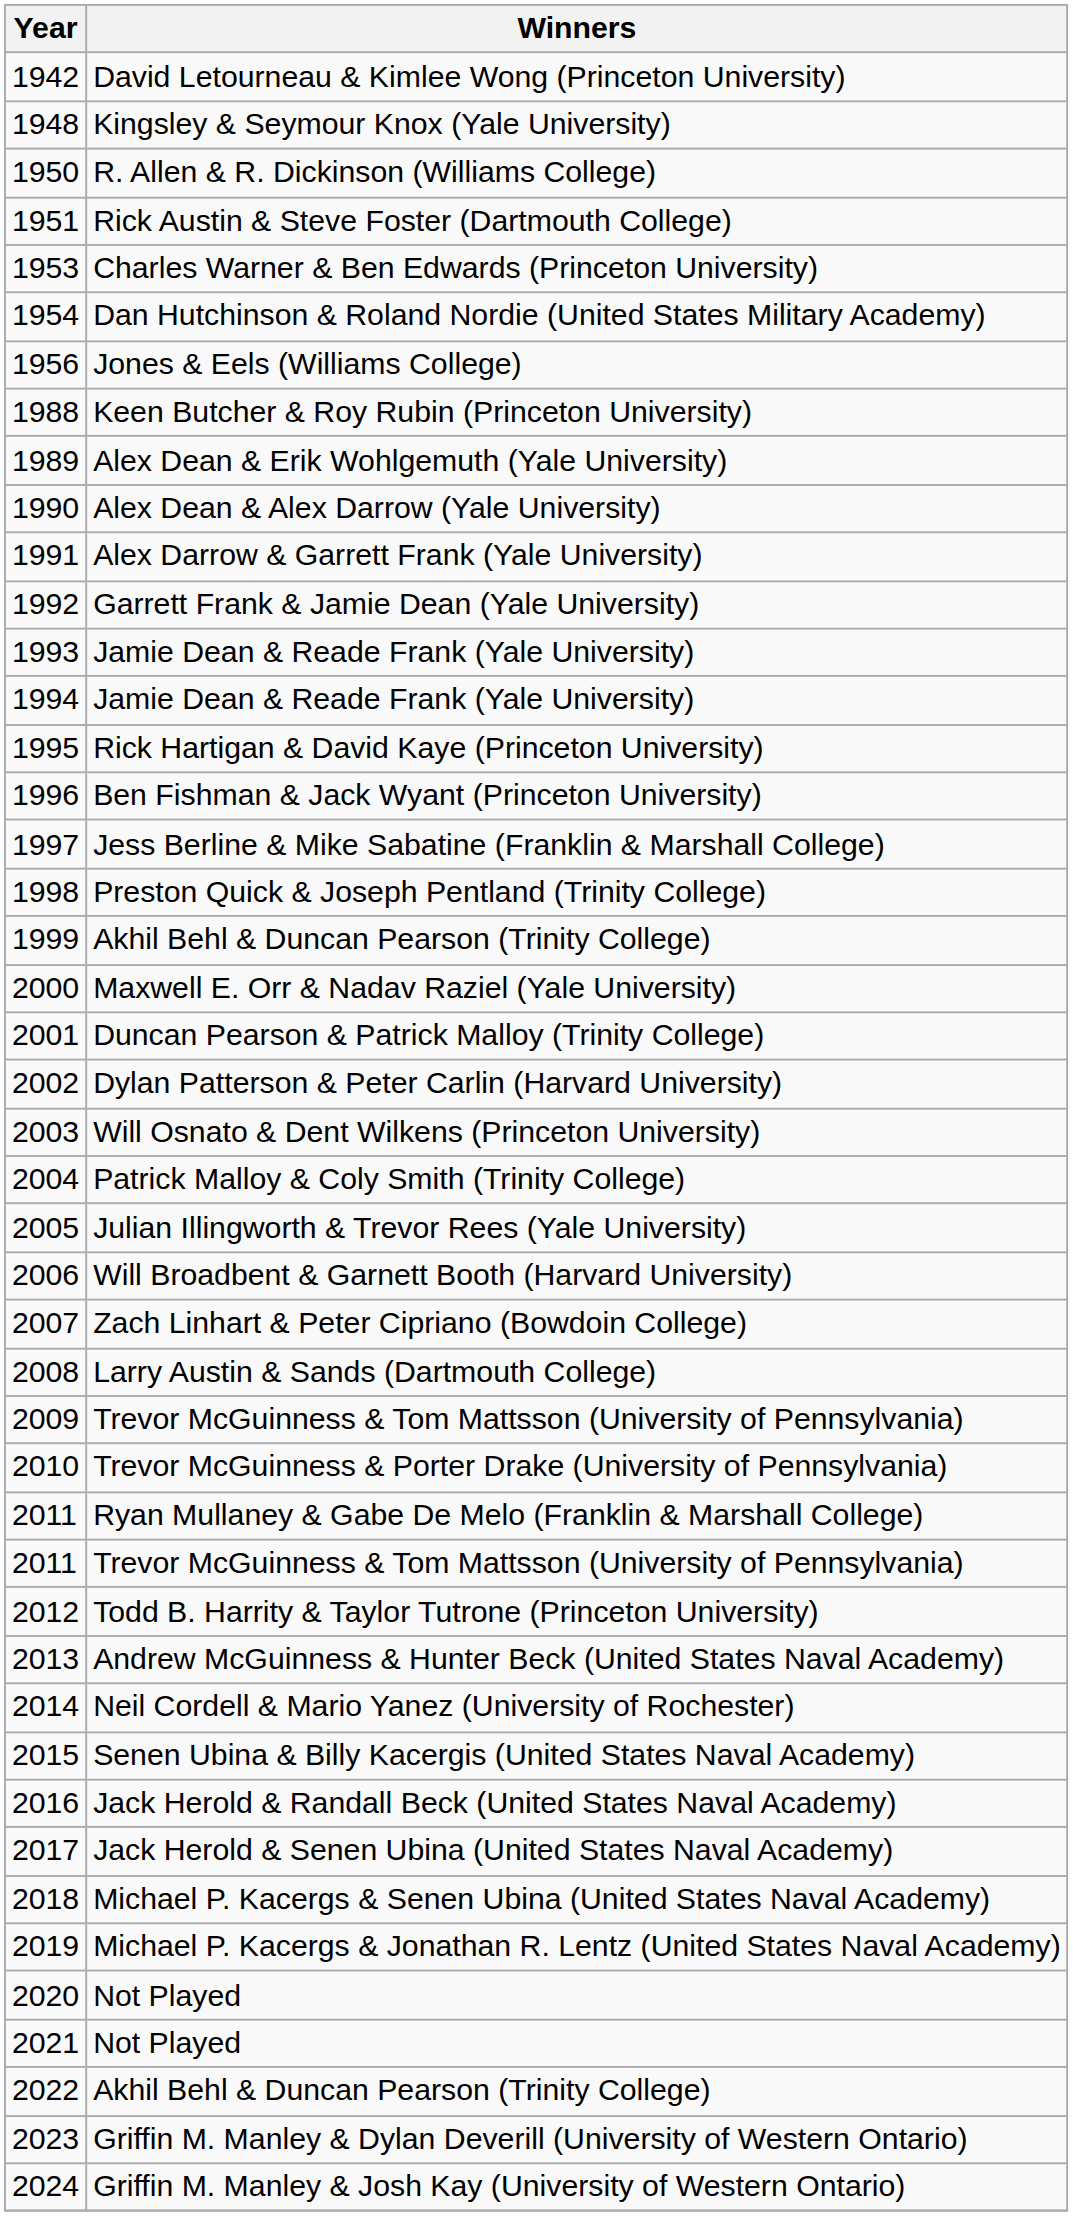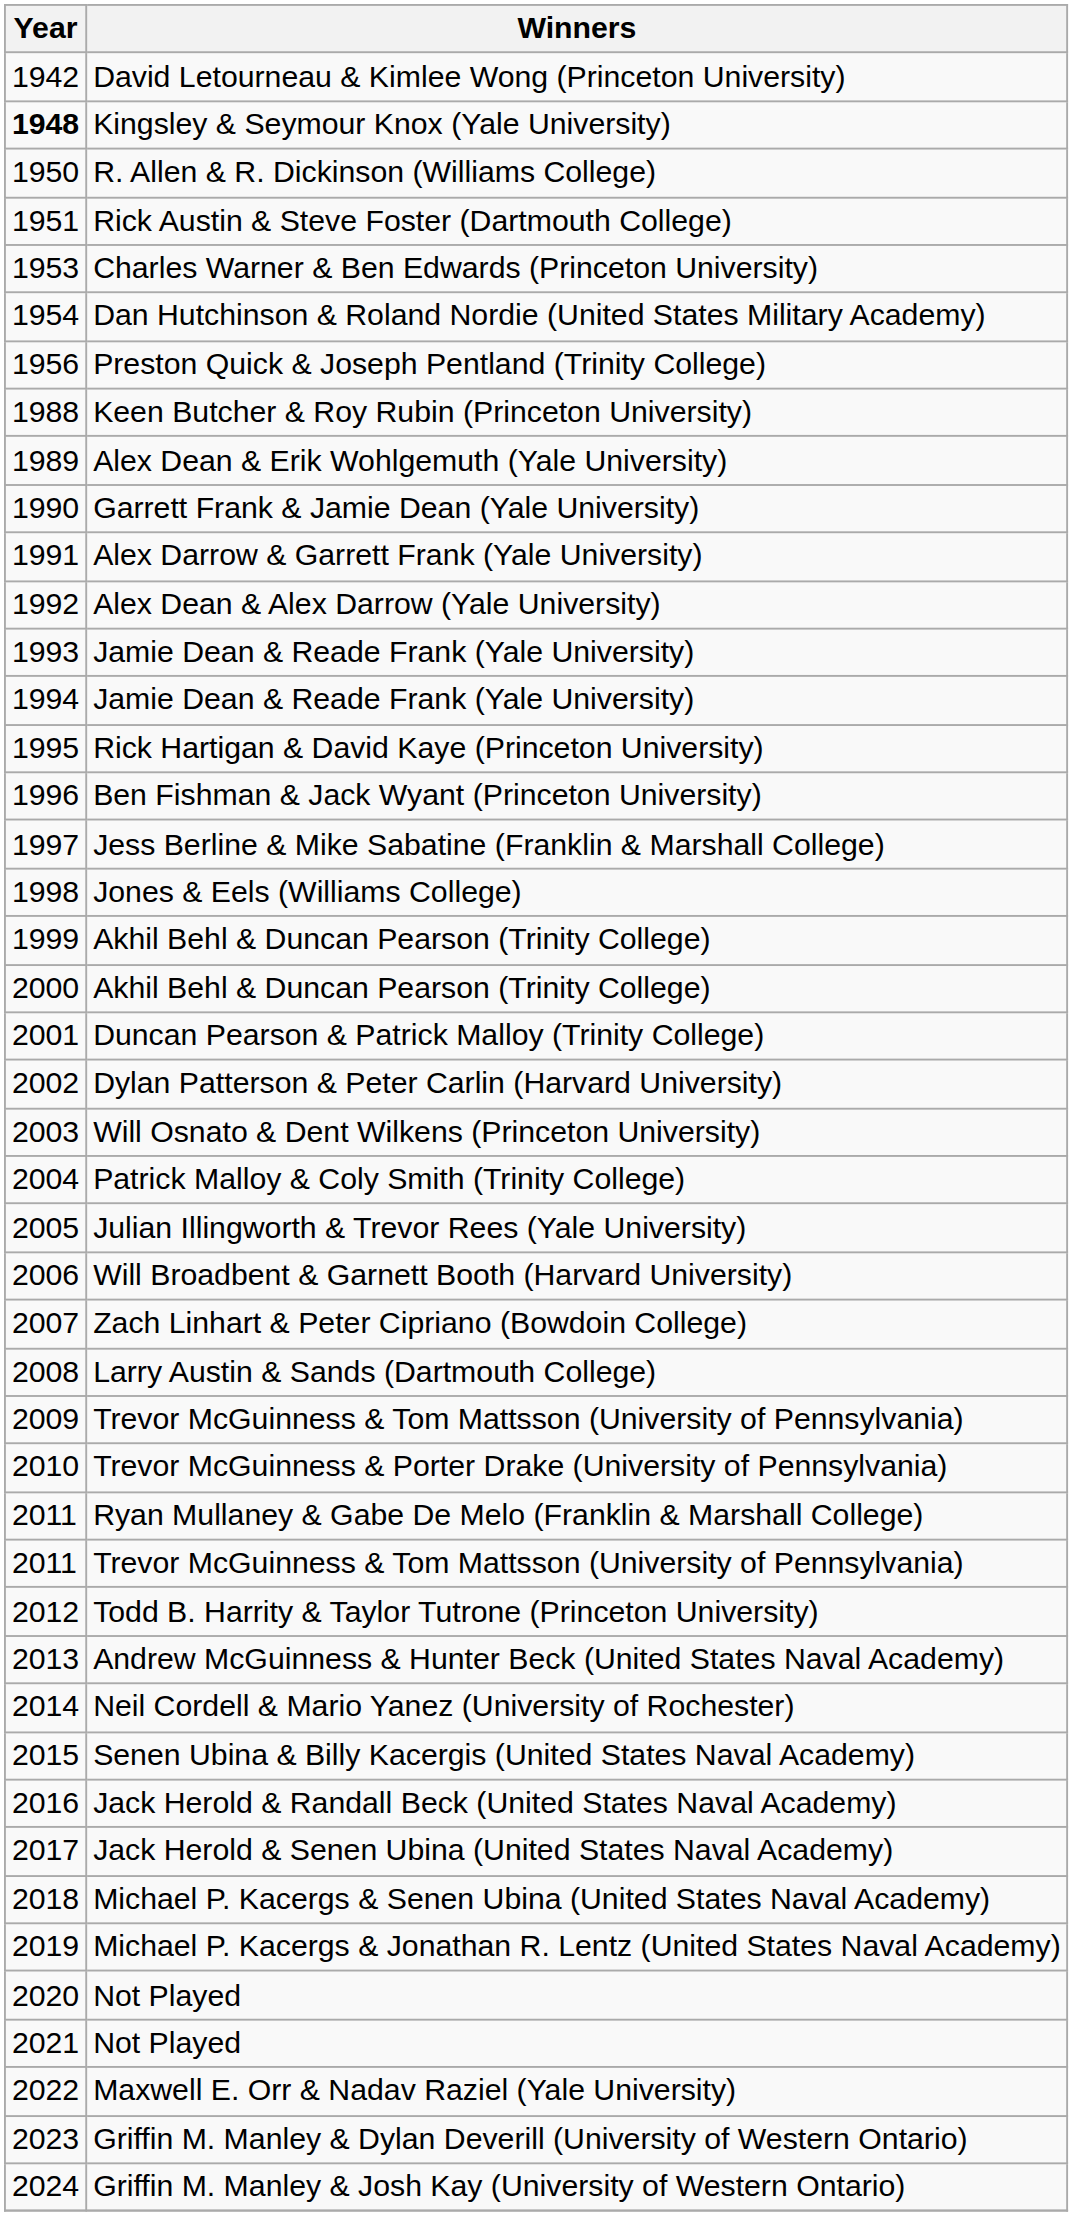(46, 124) normal -> (46, 124) bold
(307, 364) Jones & Eels (Williams College) -> (430, 364) Preston Quick & Joseph Pentland (Trinity College)
(377, 508) Alex Dean & Alex Darrow (Yale University) -> (396, 508) Garrett Frank & Jamie Dean (Yale University)
(396, 603) Garrett Frank & Jamie Dean (Yale University) -> (377, 603) Alex Dean & Alex Darrow (Yale University)
(430, 891) Preston Quick & Joseph Pentland (Trinity College) -> (307, 891) Jones & Eels (Williams College)
(415, 987) Maxwell E. Orr & Nadav Raziel (Yale University) -> (402, 987) Akhil Behl & Duncan Pearson (Trinity College)
(402, 2090) Akhil Behl & Duncan Pearson (Trinity College) -> (415, 2090) Maxwell E. Orr & Nadav Raziel (Yale University)
